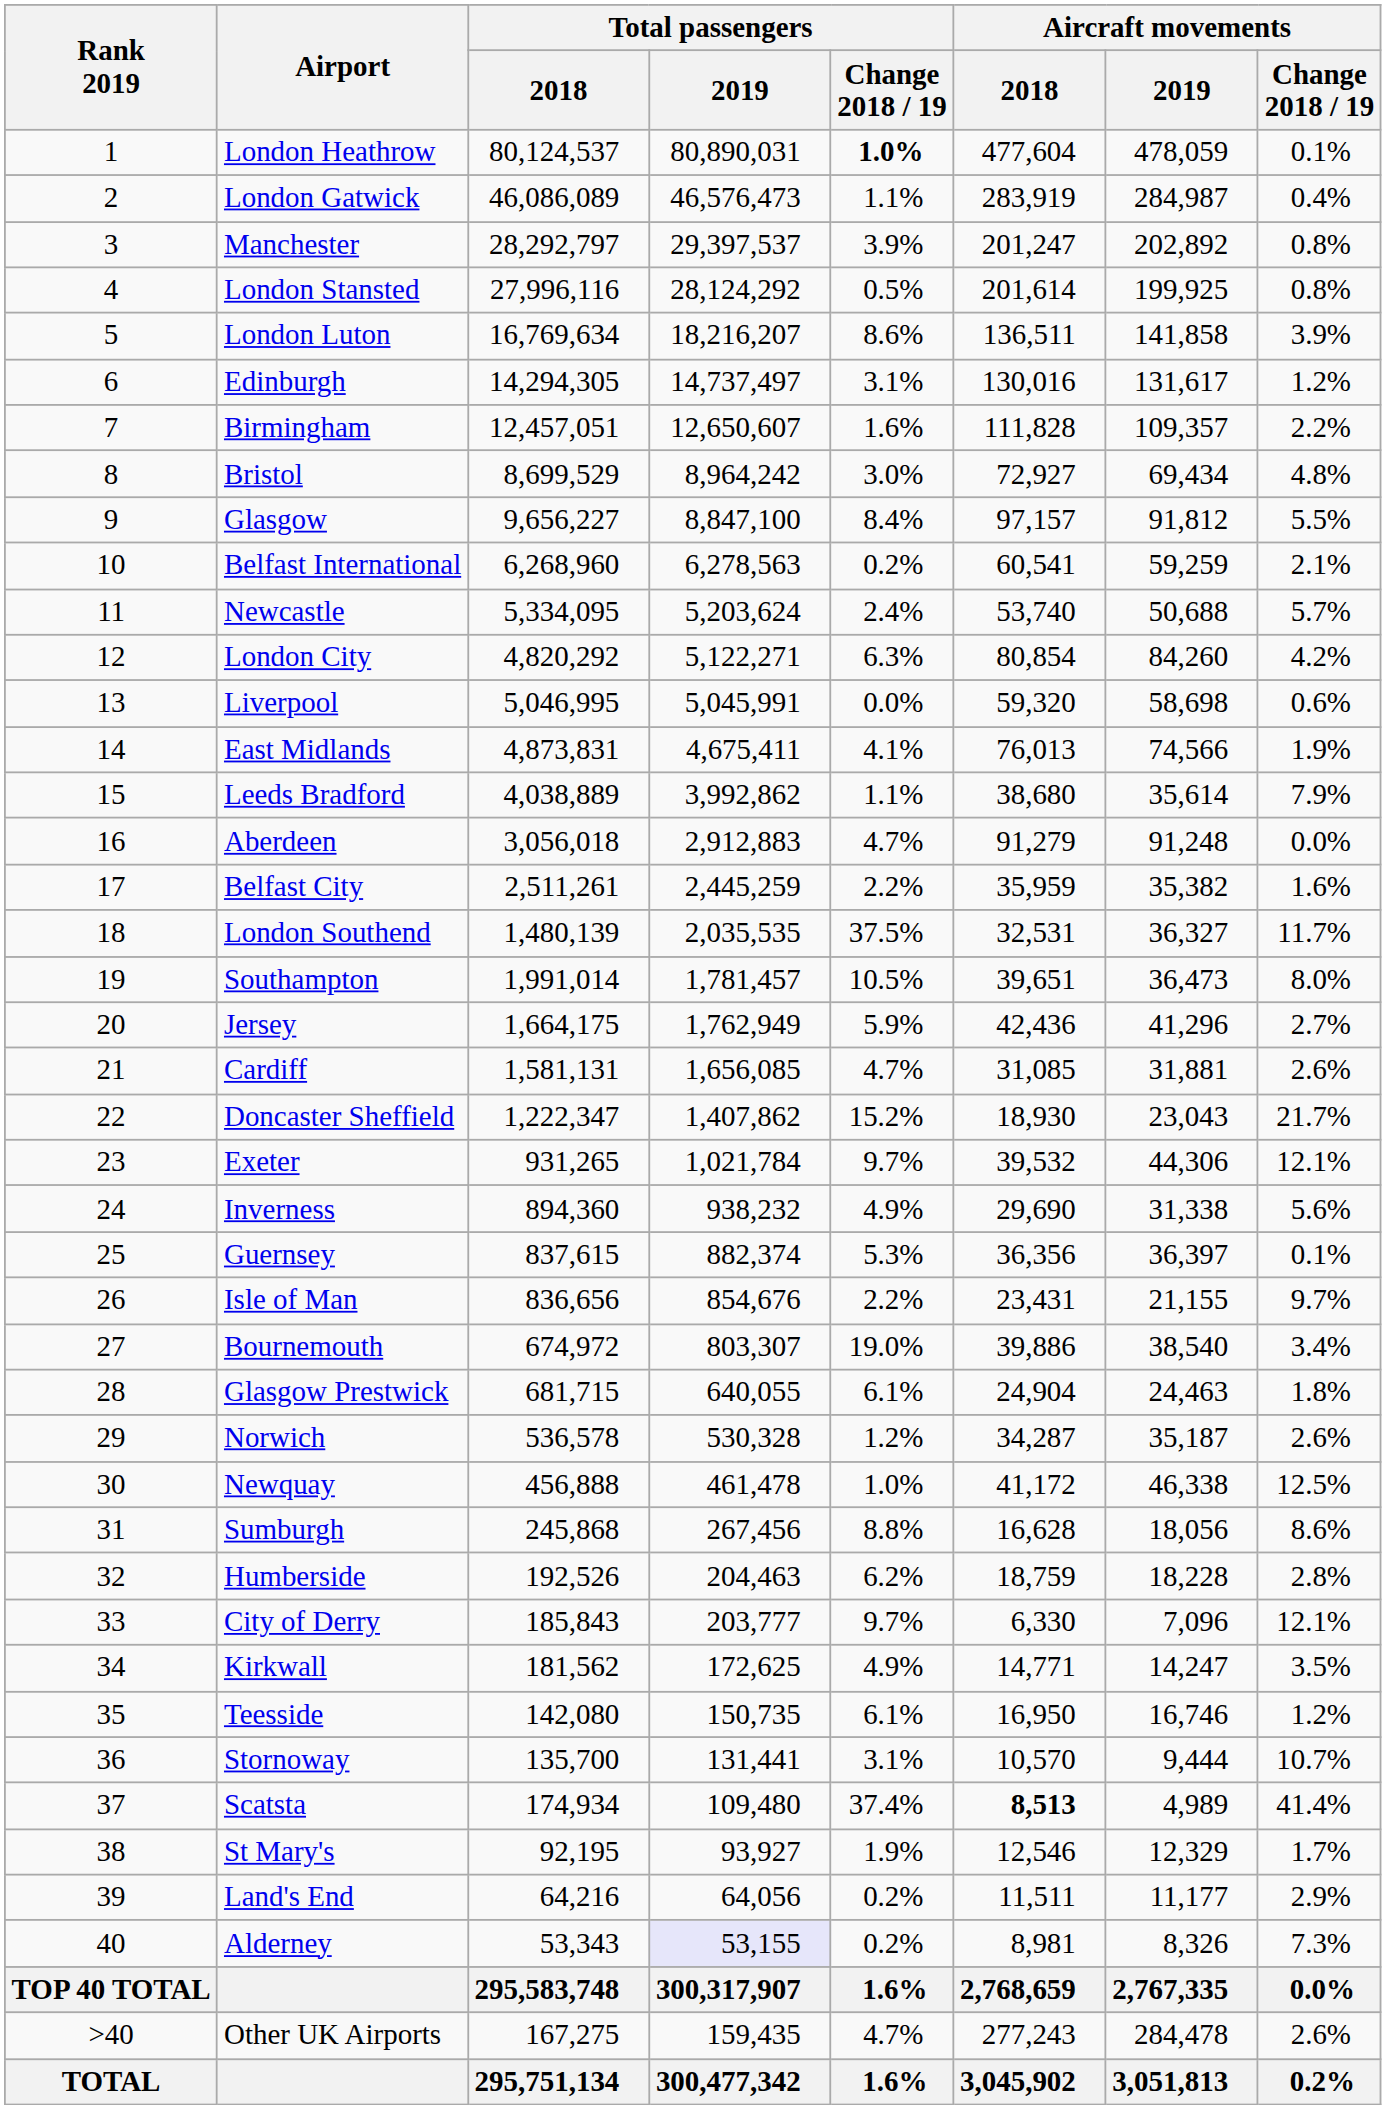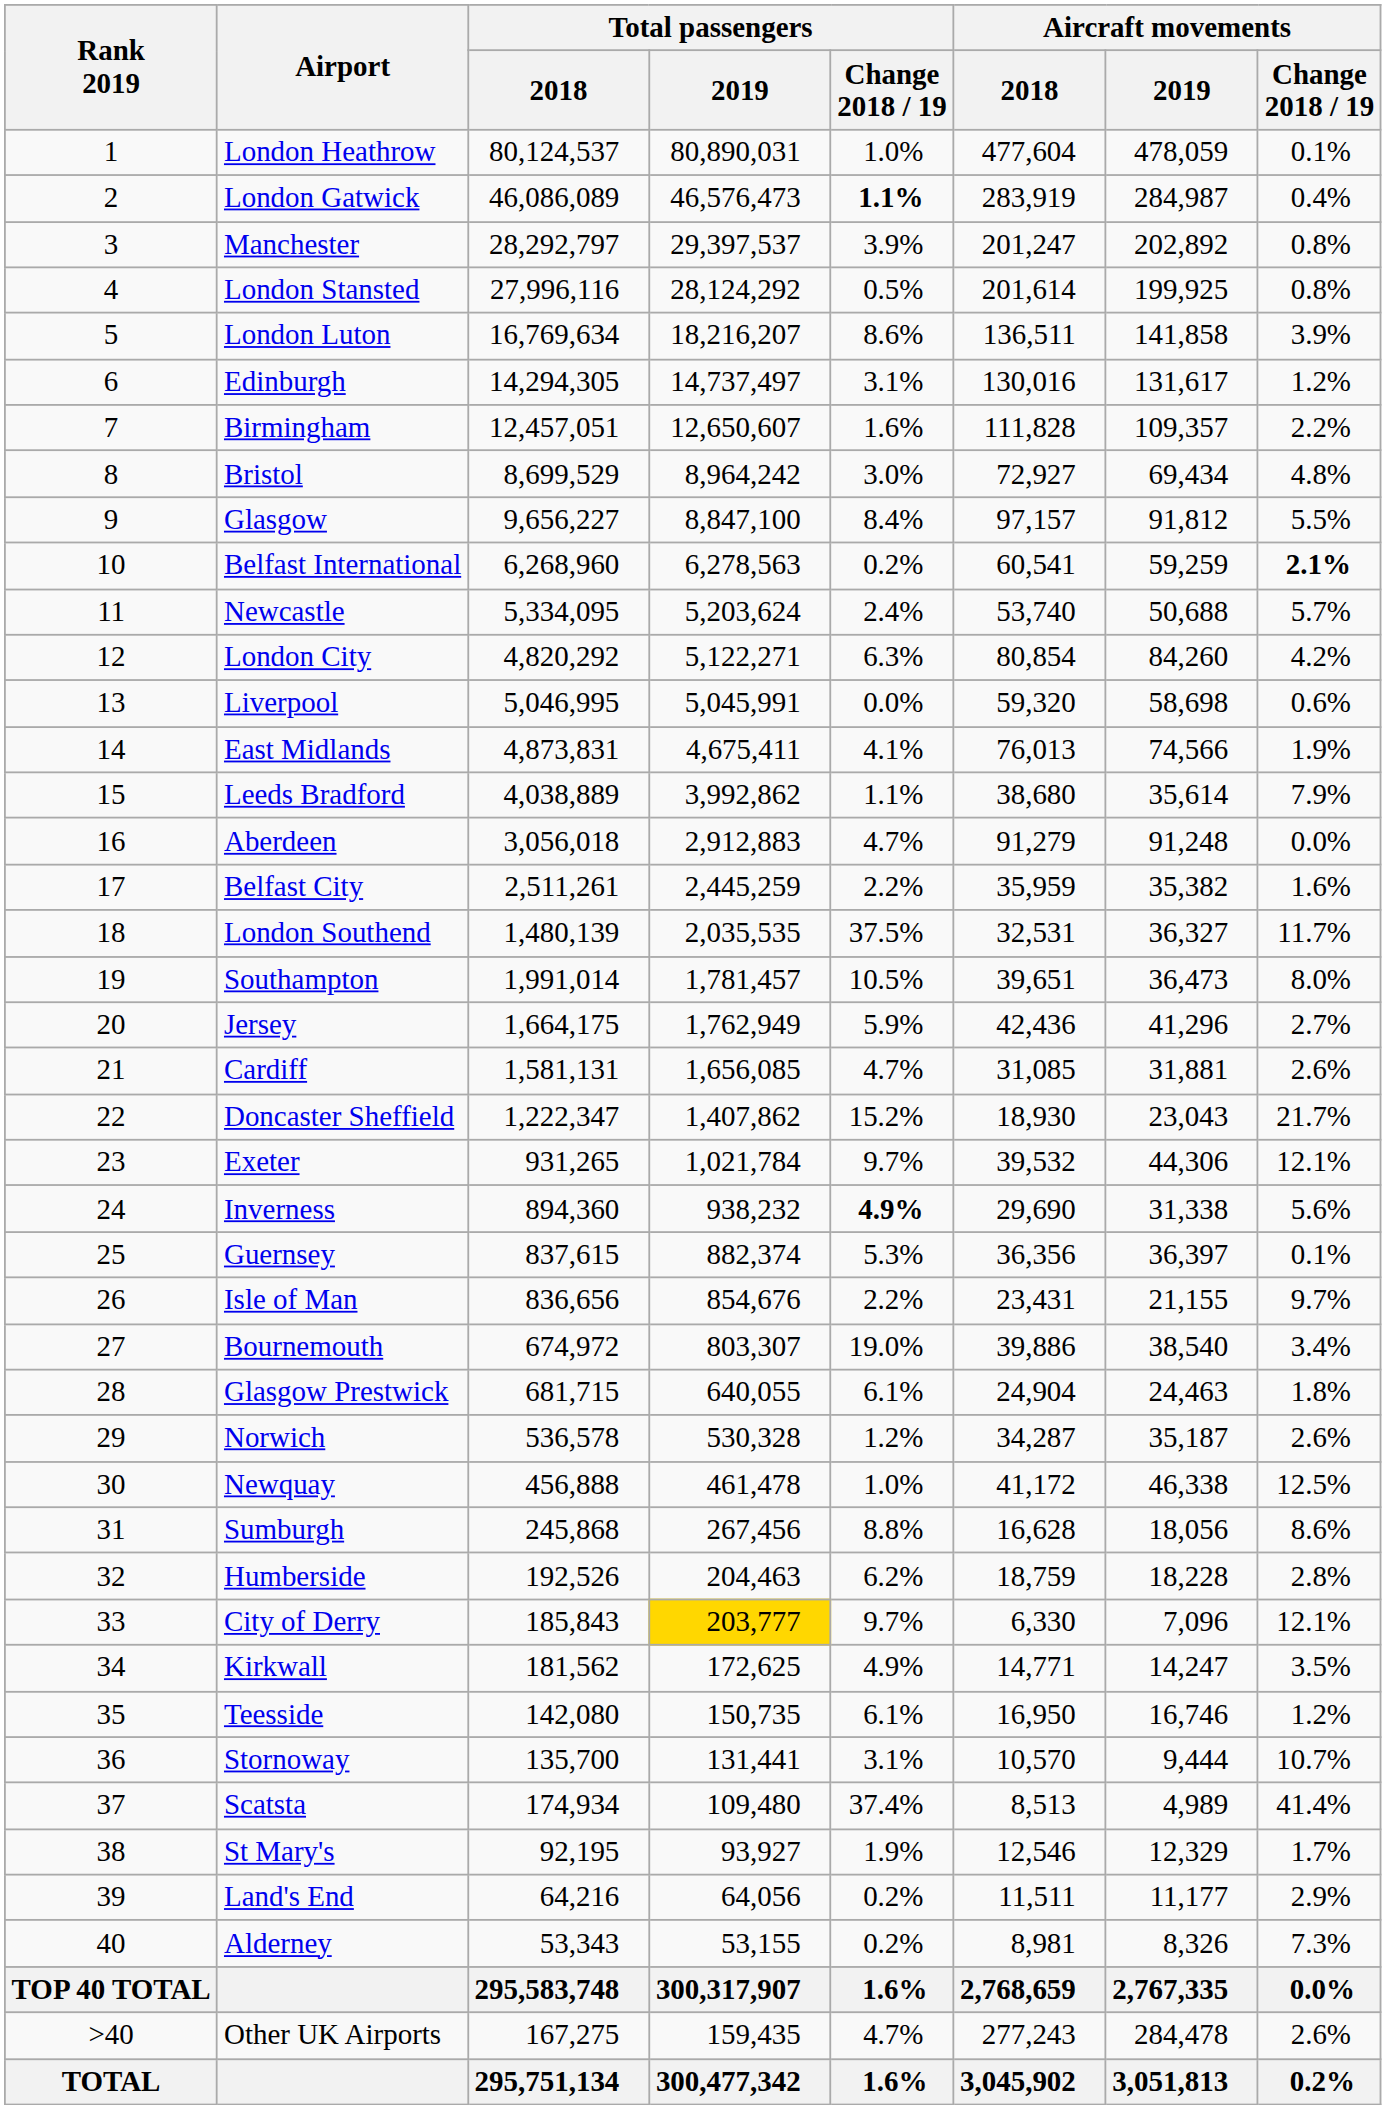(891, 151) bold -> (893, 151) normal
(893, 197) normal -> (891, 197) bold
(1321, 565) normal -> (1318, 565) bold
(893, 1208) normal -> (891, 1208) bold
(754, 1621) no background -> (754, 1621) gold background
(1043, 1805) bold -> (1043, 1805) normal
(761, 1943) lavender background -> (761, 1943) no background
